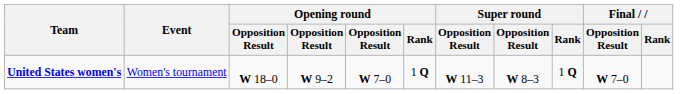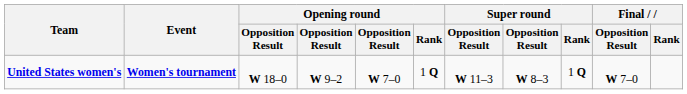(177, 72) normal -> (181, 72) bold
